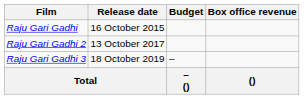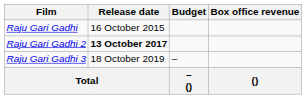(128, 43) normal -> (129, 43) bold
